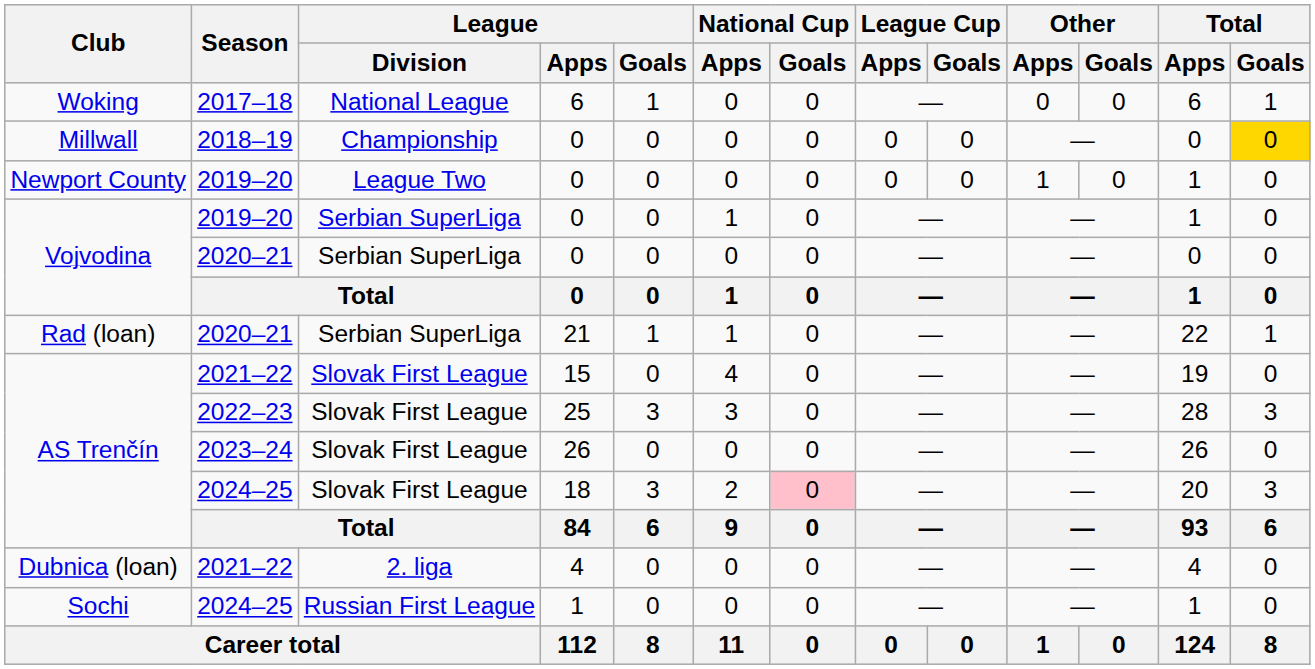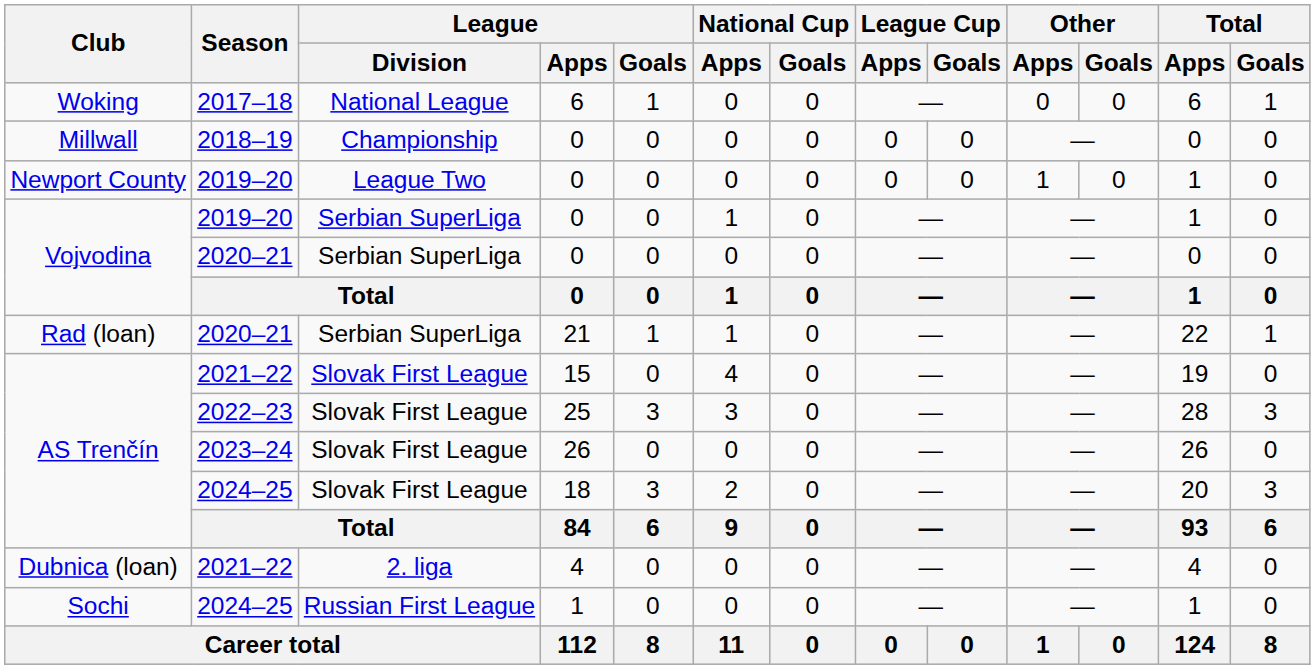(1271, 140) gold background -> (1271, 140) no background
(812, 489) pink background -> (812, 489) no background
